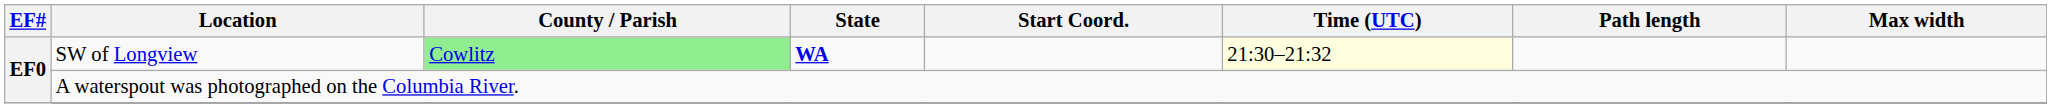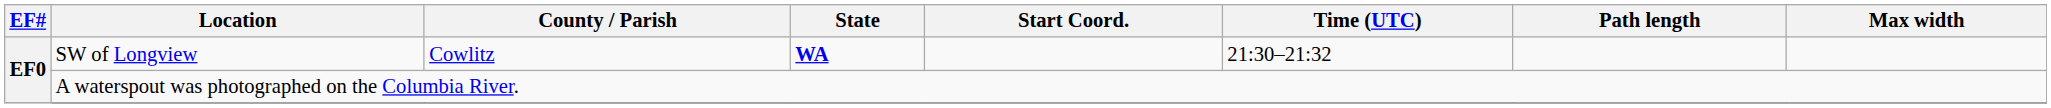(462, 53) lightgreen background -> (462, 53) no background
(1279, 53) lightyellow background -> (1279, 53) no background
